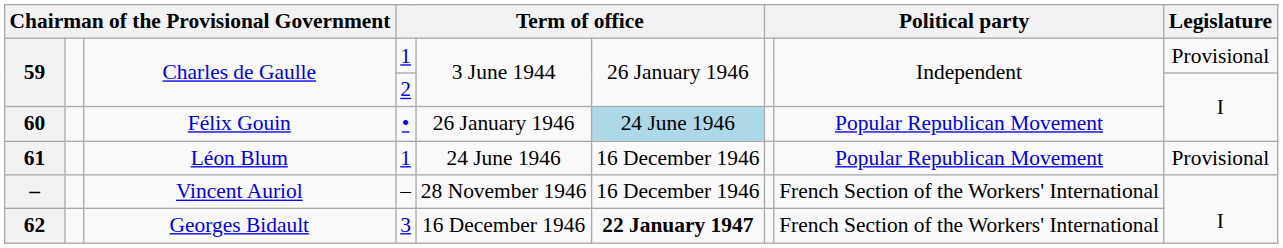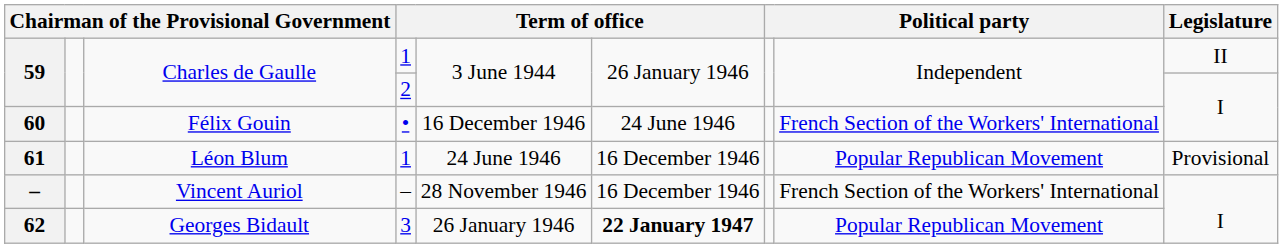(1220, 55) Provisional -> (1220, 55) II
(504, 123) 26 January 1946 -> (504, 123) 16 December 1946
(678, 123) lightblue background -> (678, 123) no background
(969, 123) Popular Republican Movement -> (969, 123) French Section of the Workers' International
(504, 225) 16 December 1946 -> (504, 225) 26 January 1946
(969, 225) French Section of the Workers' International -> (969, 225) Popular Republican Movement
